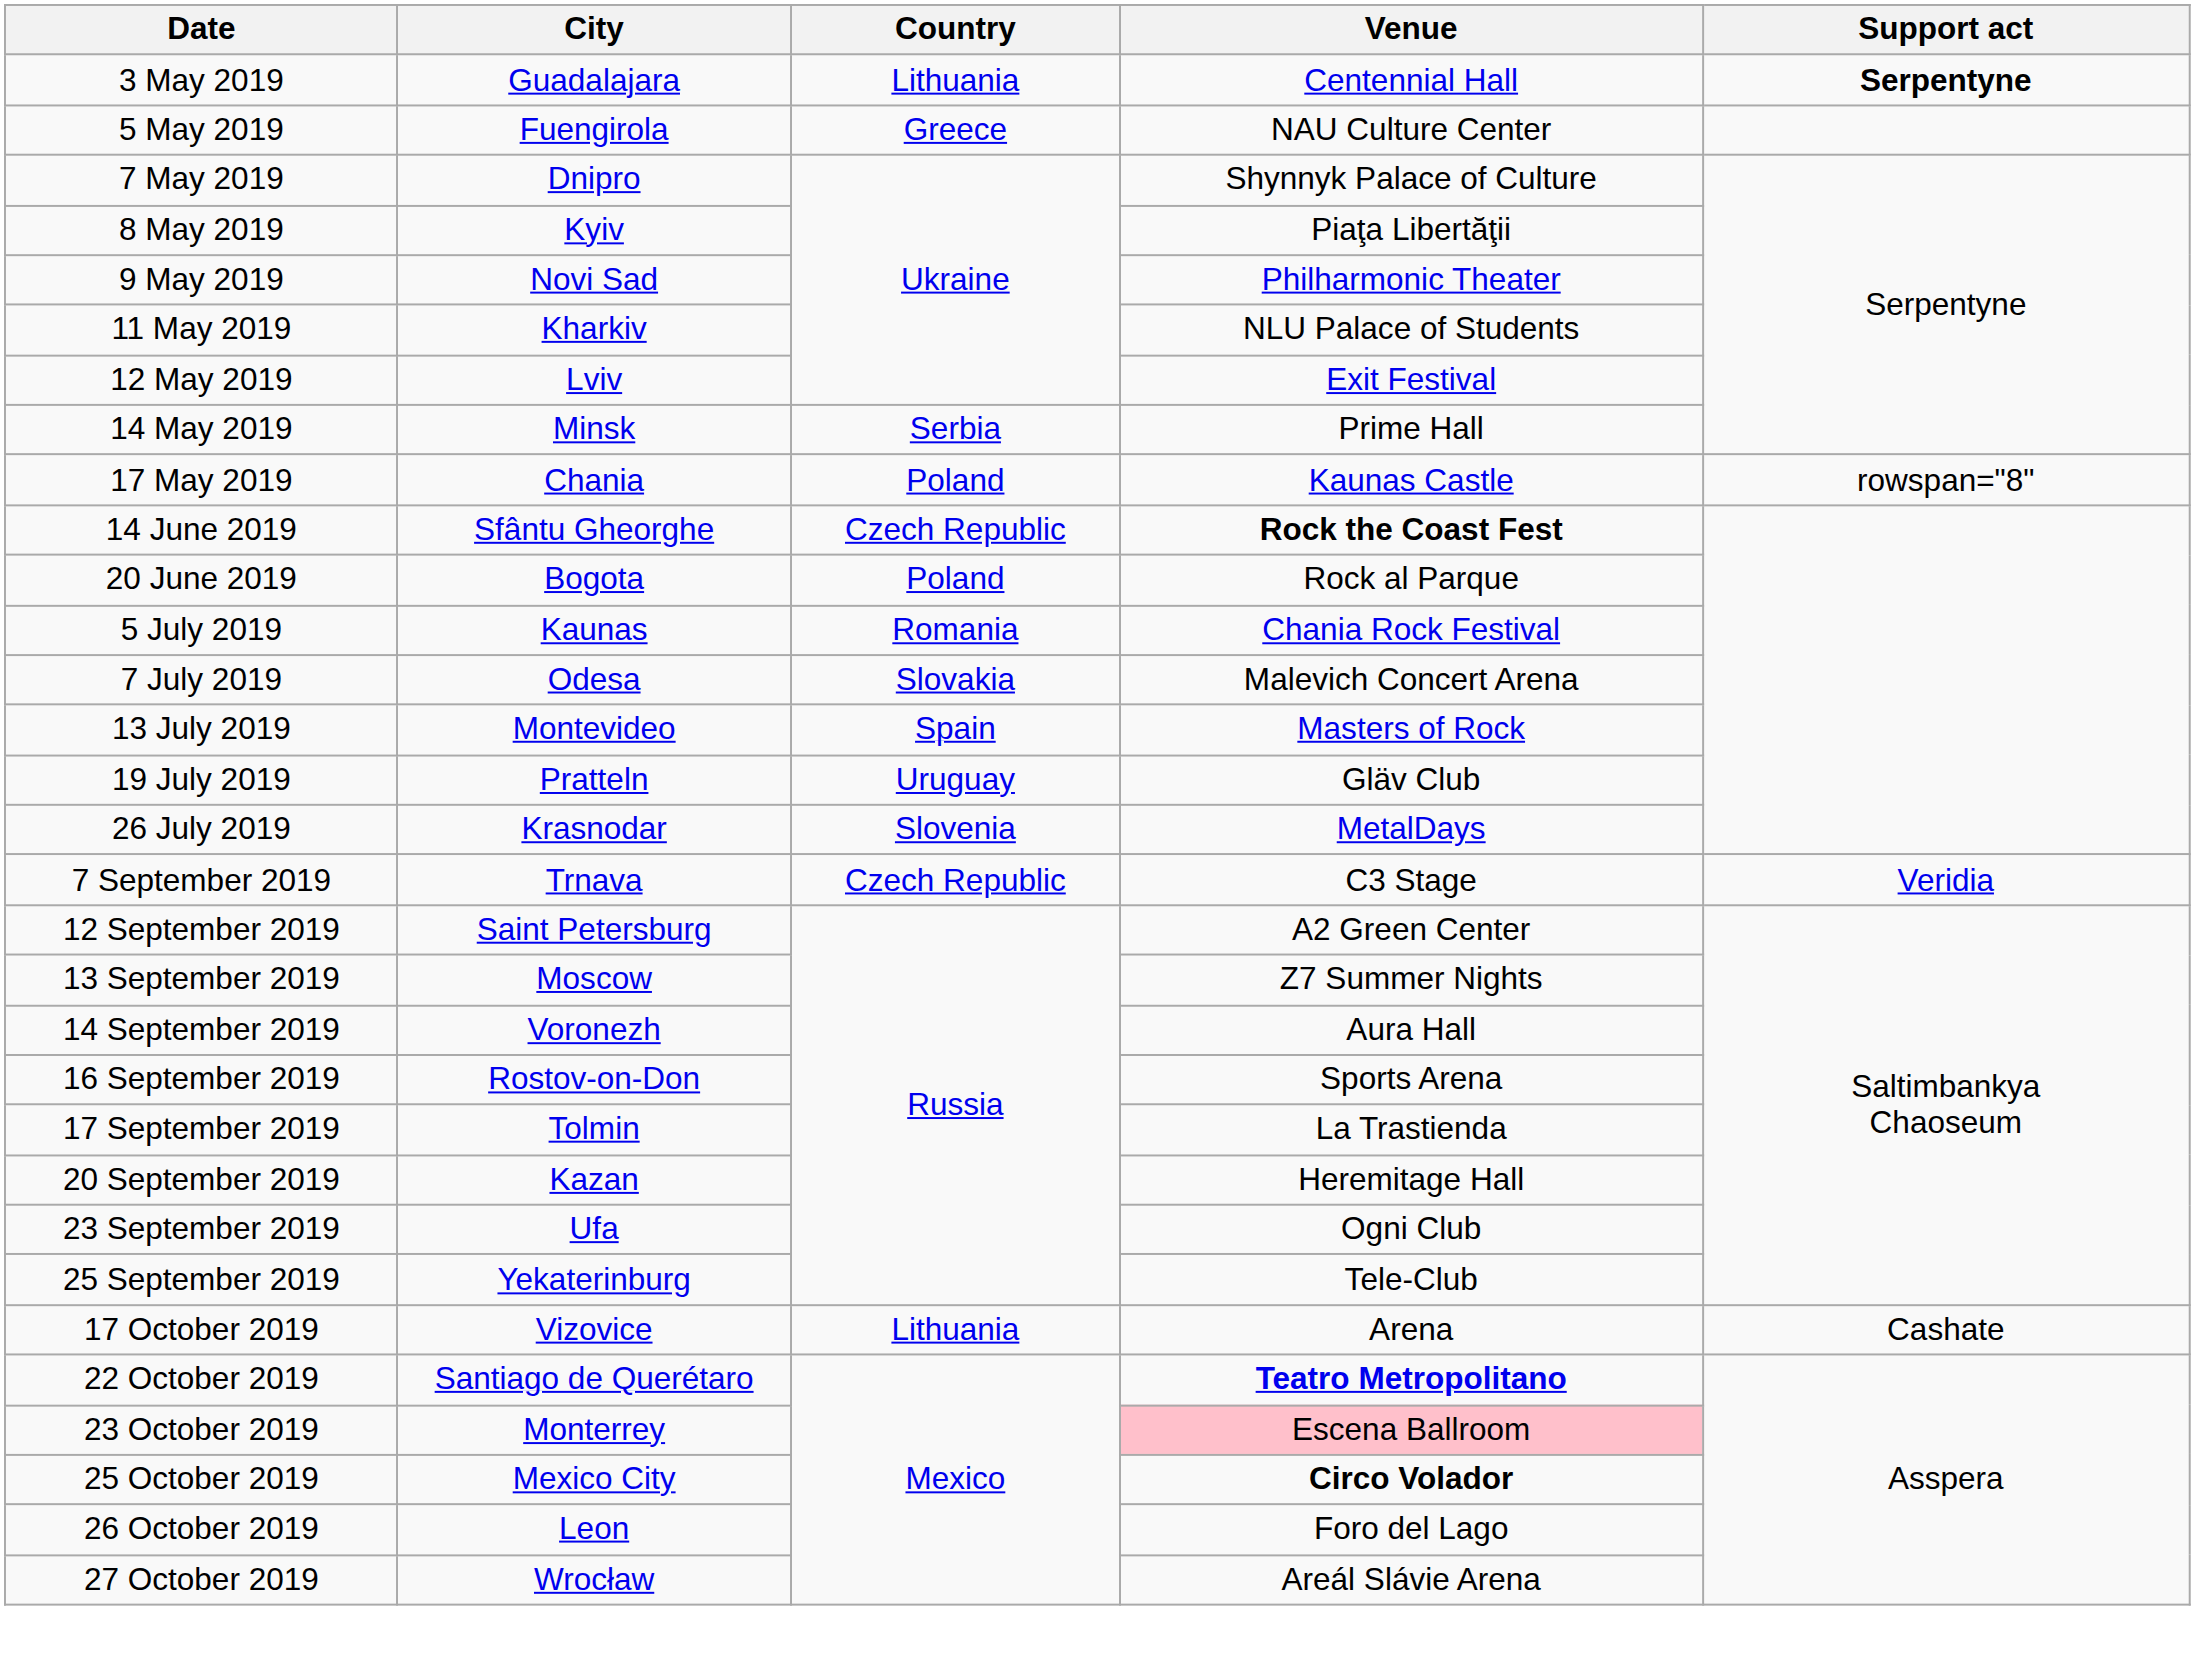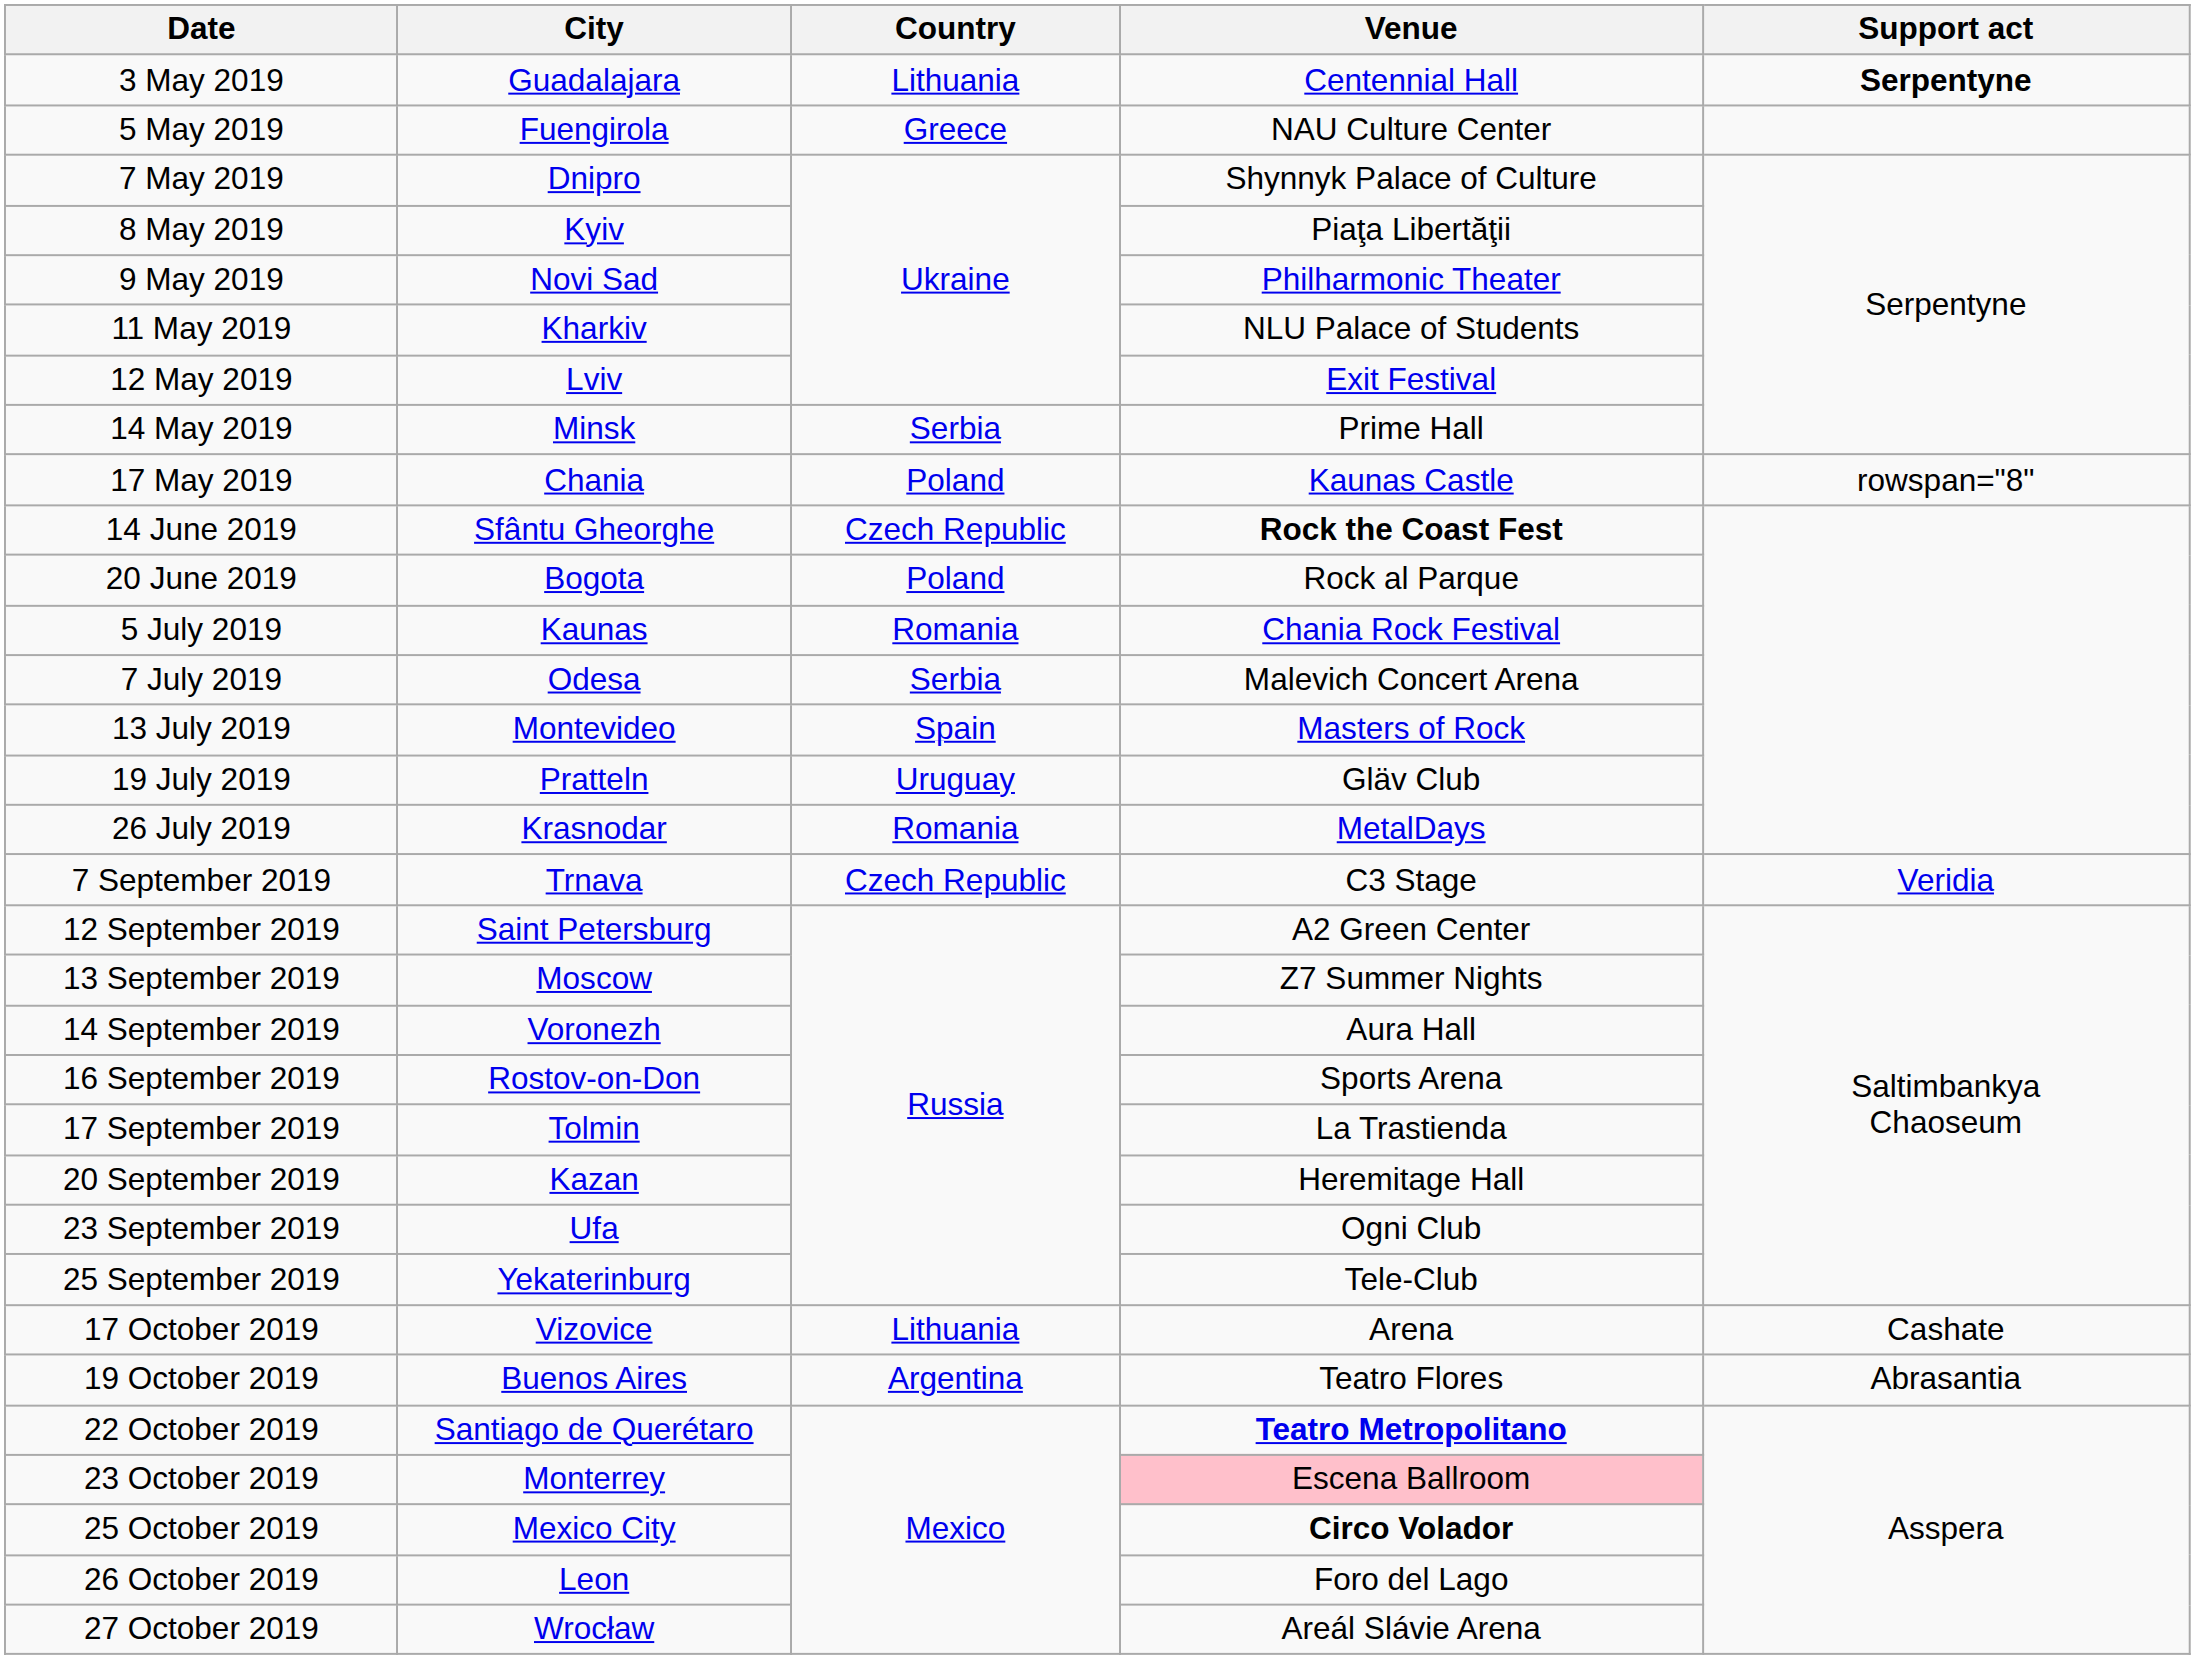(955, 679) Slovakia -> (955, 679) Serbia
(955, 829) Slovenia -> (955, 829) Romania
+ row: (201, 1379)
